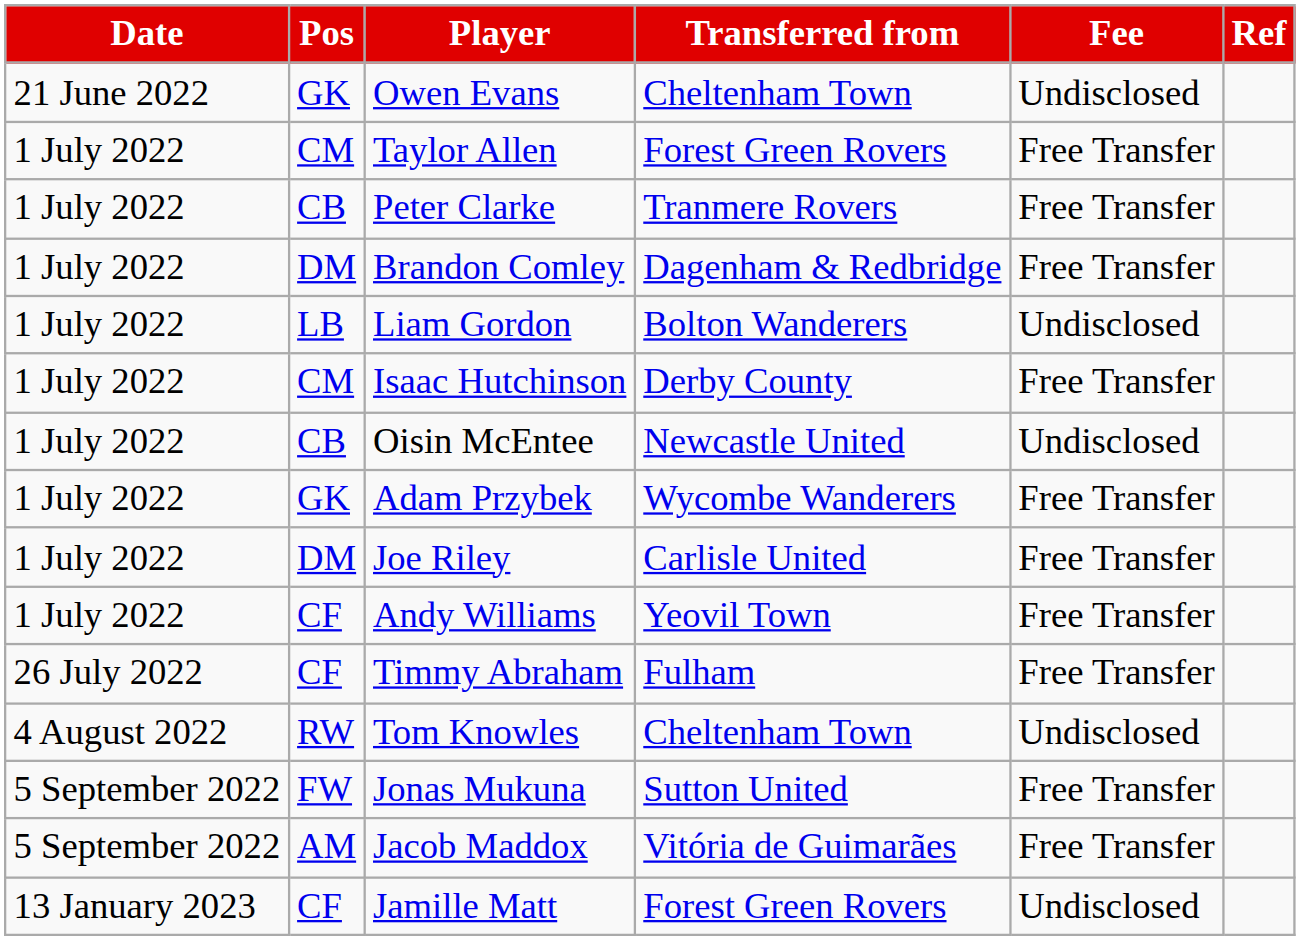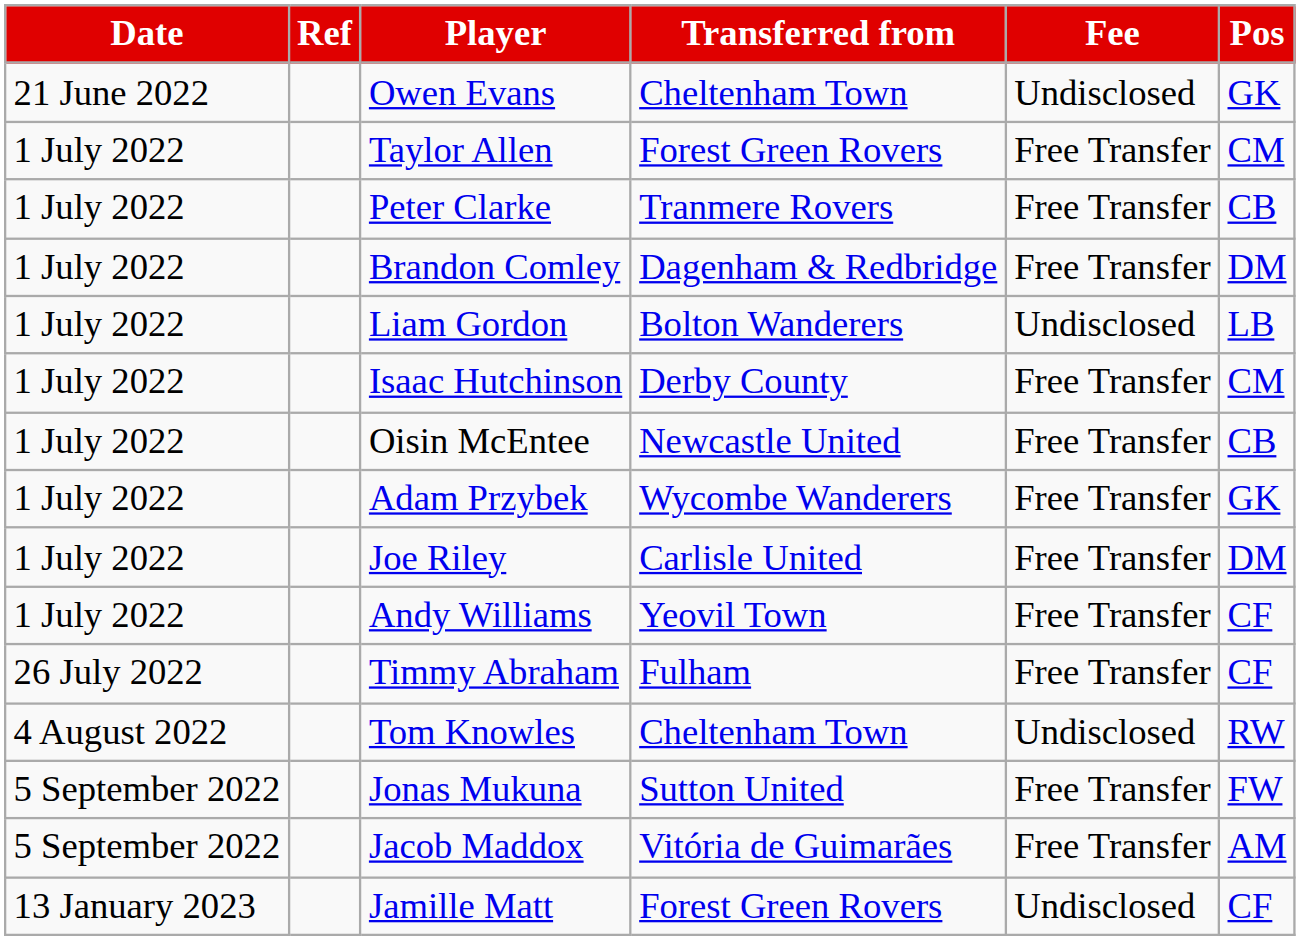columns swapped: (327, 33) <-> (1259, 33)
(1109, 440) Undisclosed -> (1112, 440) Free Transfer
